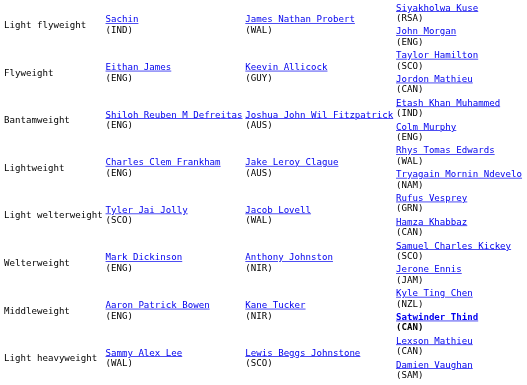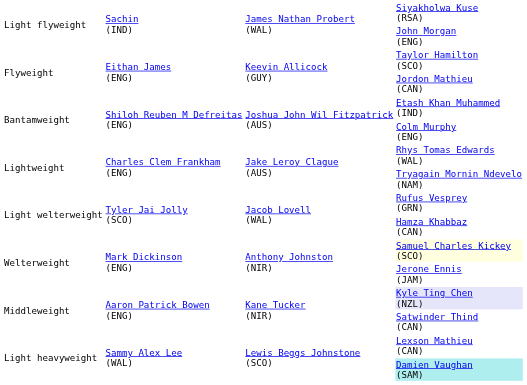(454, 251) no background -> (454, 251) lightyellow background
(434, 298) no background -> (434, 298) lavender background
(437, 322) bold -> (437, 322) normal
(434, 370) no background -> (434, 370) paleturquoise background
